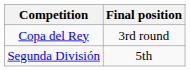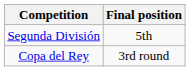rows swapped: (54, 55) <-> (54, 35)
